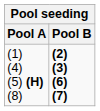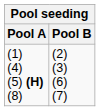(60, 75) bold -> (60, 75) normal
